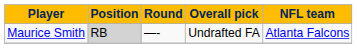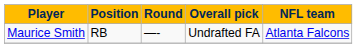(99, 33) lightgrey background -> (99, 33) no background
